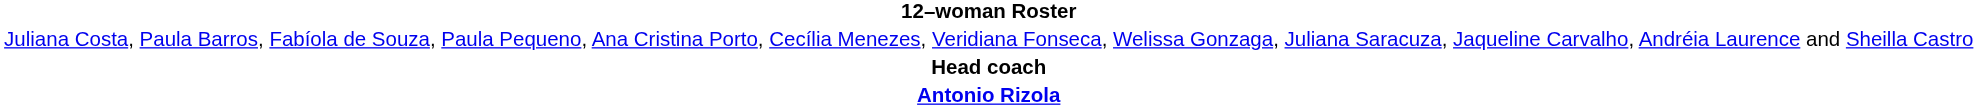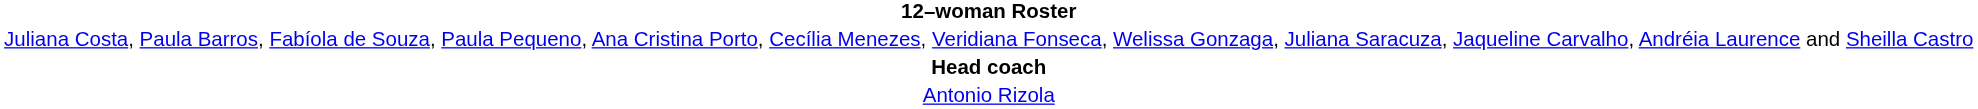(989, 95) bold -> (989, 95) normal
